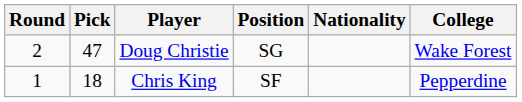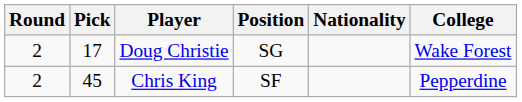(92, 50) 47 -> (92, 50) 17
(37, 81) 1 -> (37, 81) 2
(92, 81) 18 -> (92, 81) 45
